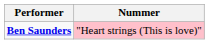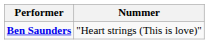(139, 30) pink background -> (139, 30) no background
